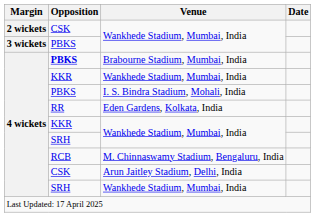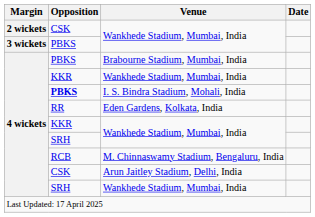(64, 60) bold -> (63, 60) normal
(63, 92) normal -> (64, 92) bold
